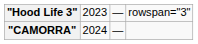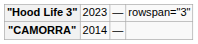(95, 30) 2024 -> (95, 30) 2014
